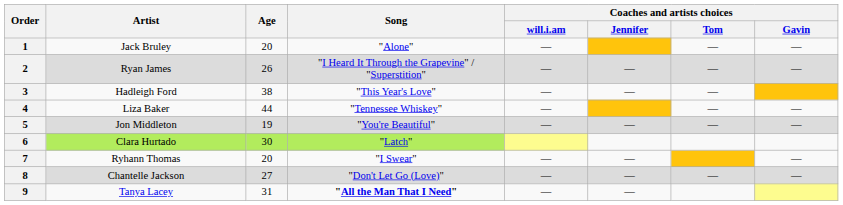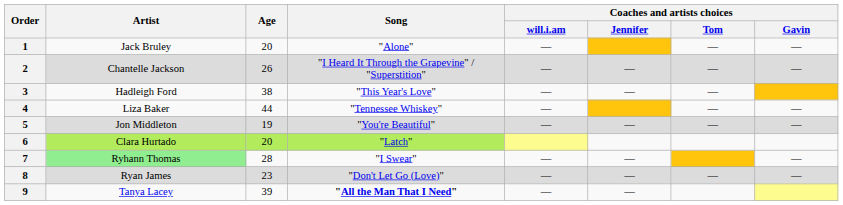(146, 69) Ryan James -> (146, 69) Chantelle Jackson
(267, 141) 30 -> (267, 141) 20
(146, 158) no background -> (146, 158) lightgreen background
(267, 158) 20 -> (267, 158) 28
(146, 175) Chantelle Jackson -> (146, 175) Ryan James
(267, 175) 27 -> (267, 175) 23
(267, 192) 31 -> (267, 192) 39
